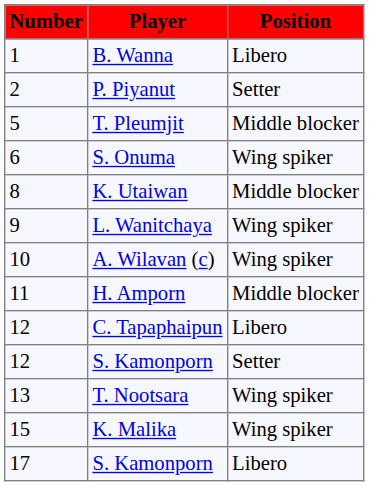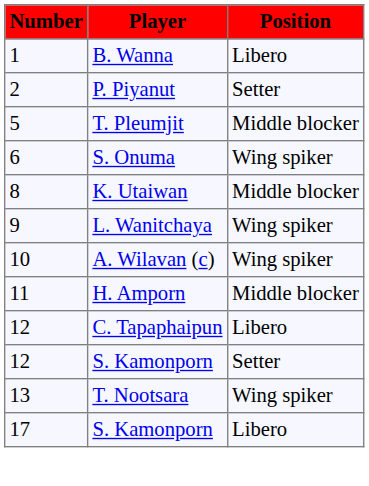- row: (20, 429)
